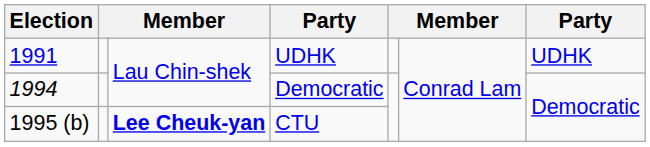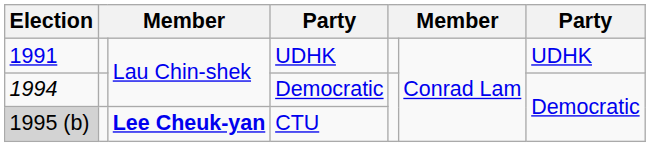(50, 123) no background -> (50, 123) lightgrey background
